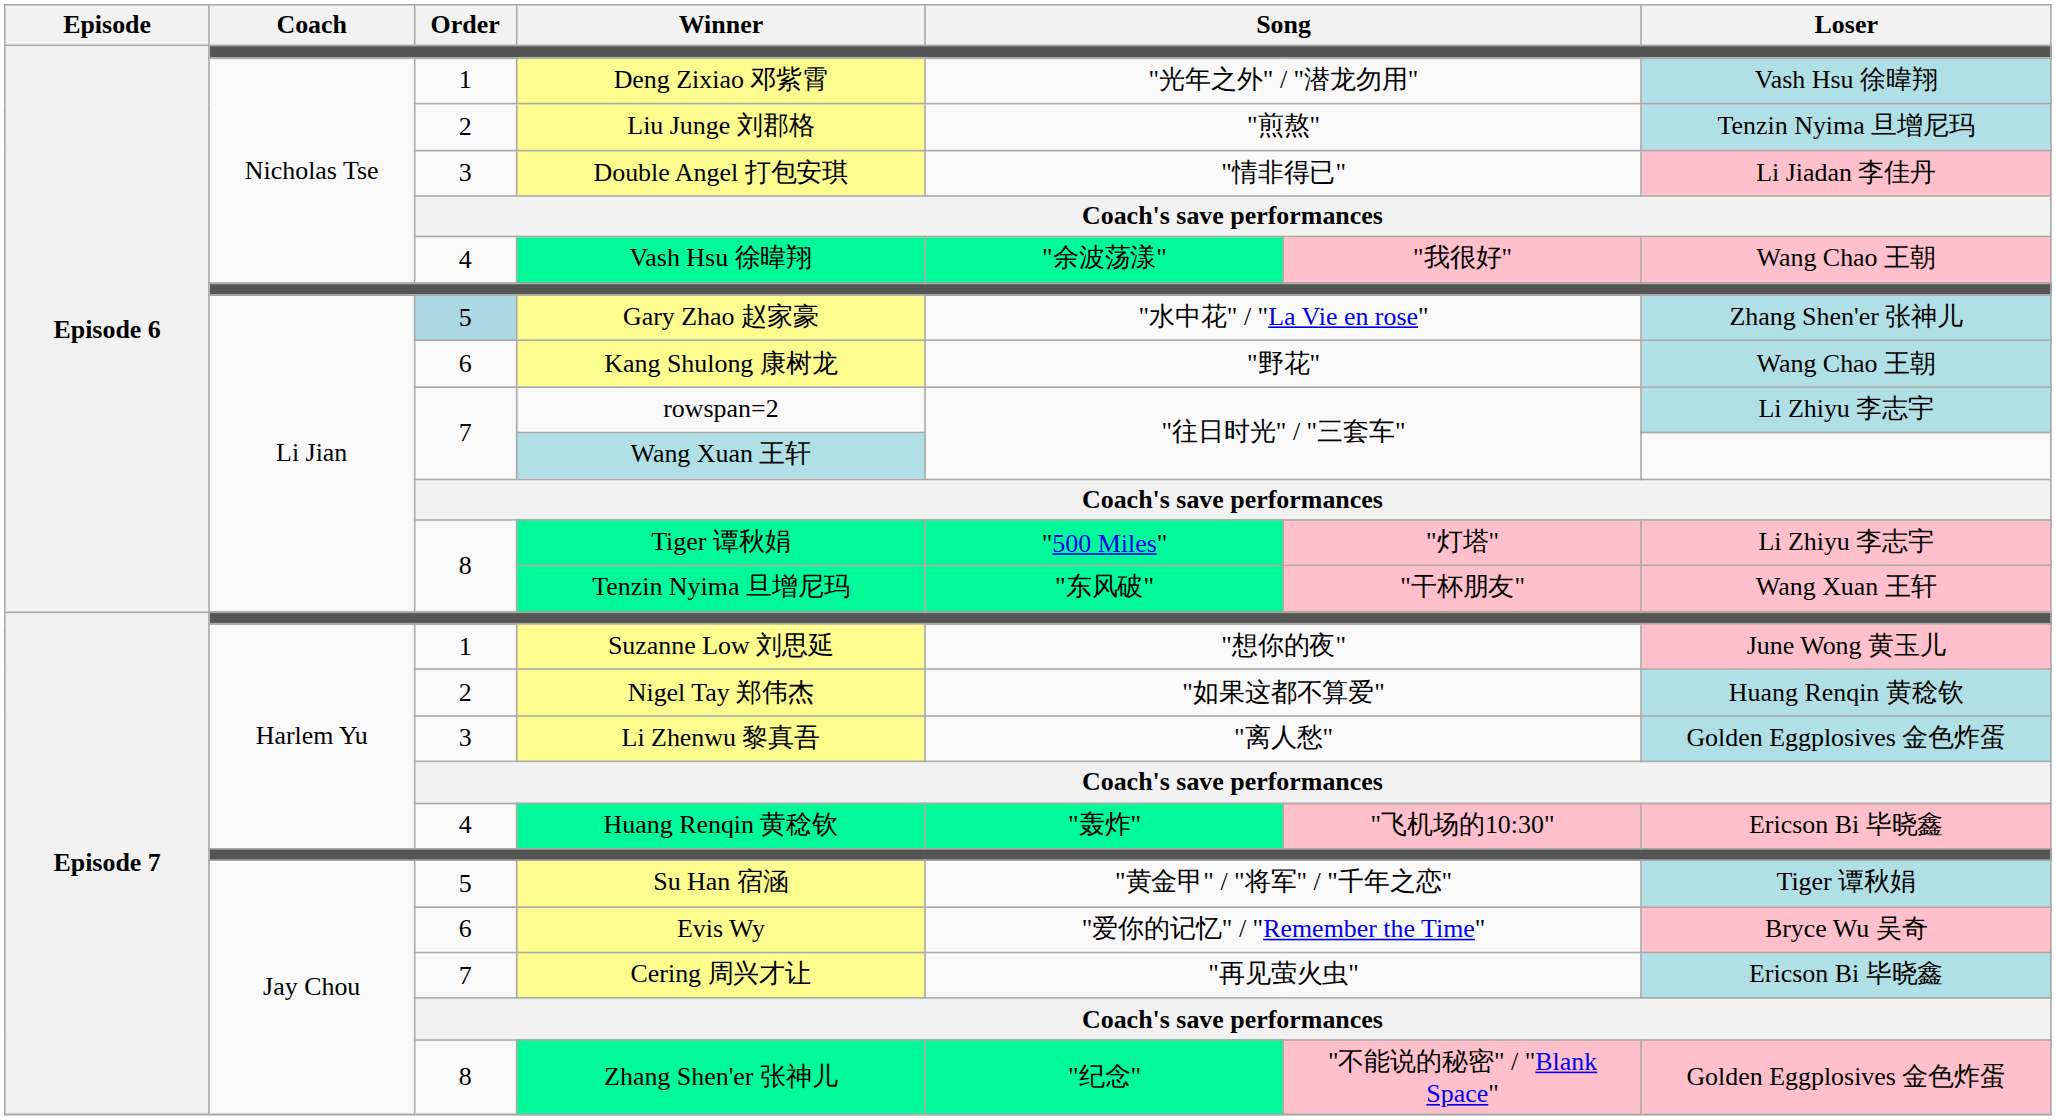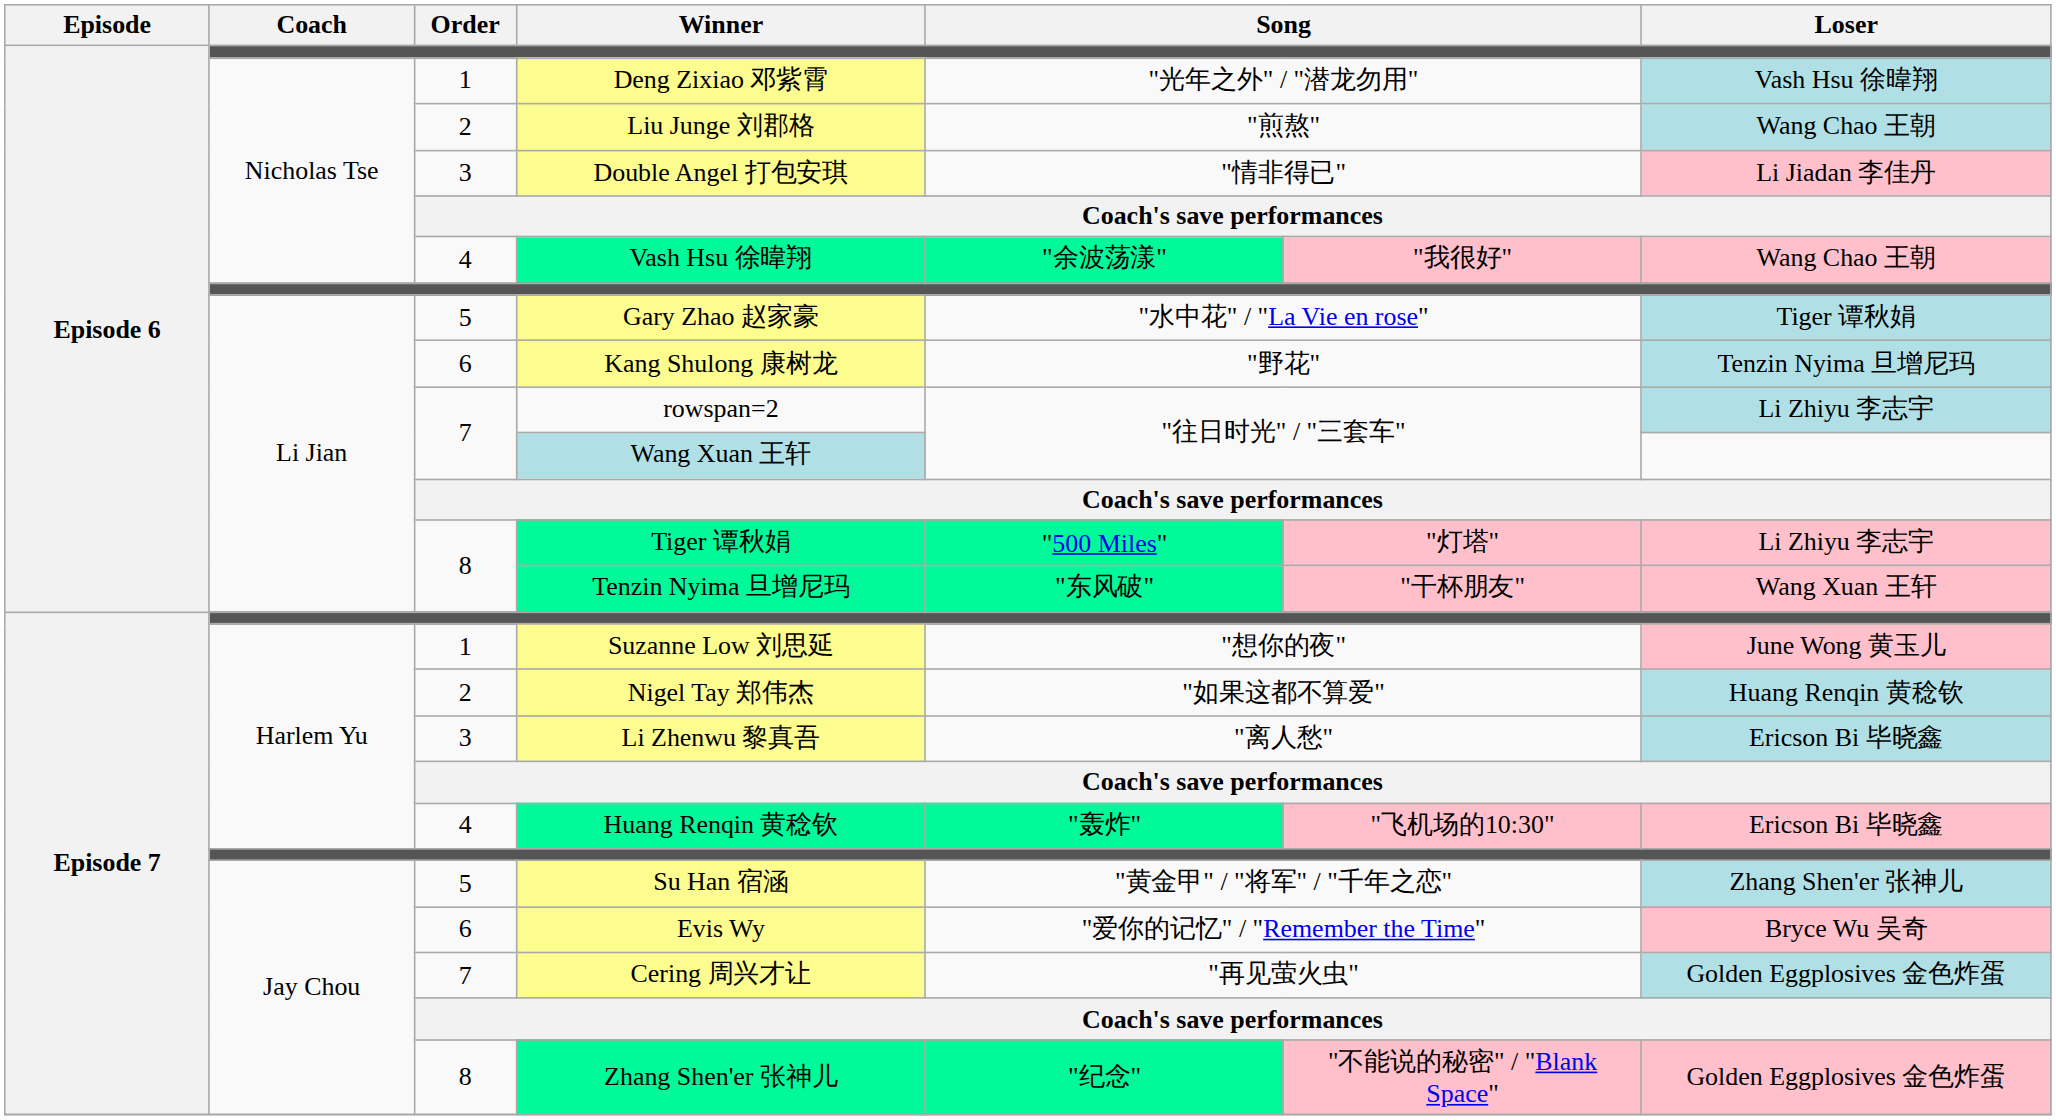(1846, 125) Tenzin Nyima 旦增尼玛 -> (1846, 125) Wang Chao 王朝
(465, 317) lightblue background -> (465, 317) no background
(1846, 316) Zhang Shen'er 张神儿 -> (1846, 316) Tiger 谭秋娟
(1846, 362) Wang Chao 王朝 -> (1846, 362) Tenzin Nyima 旦增尼玛
(1846, 737) Golden Eggplosives 金色炸蛋 -> (1846, 737) Ericson Bi 毕晓鑫
(1846, 882) Tiger 谭秋娟 -> (1846, 882) Zhang Shen'er 张神儿
(1846, 974) Ericson Bi 毕晓鑫 -> (1846, 974) Golden Eggplosives 金色炸蛋
